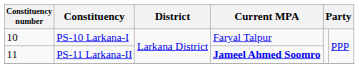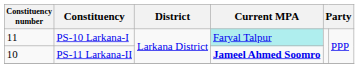(12, 37) 10 -> (12, 37) 11
(242, 37) no background -> (242, 37) paleturquoise background
(12, 54) 11 -> (12, 54) 10
